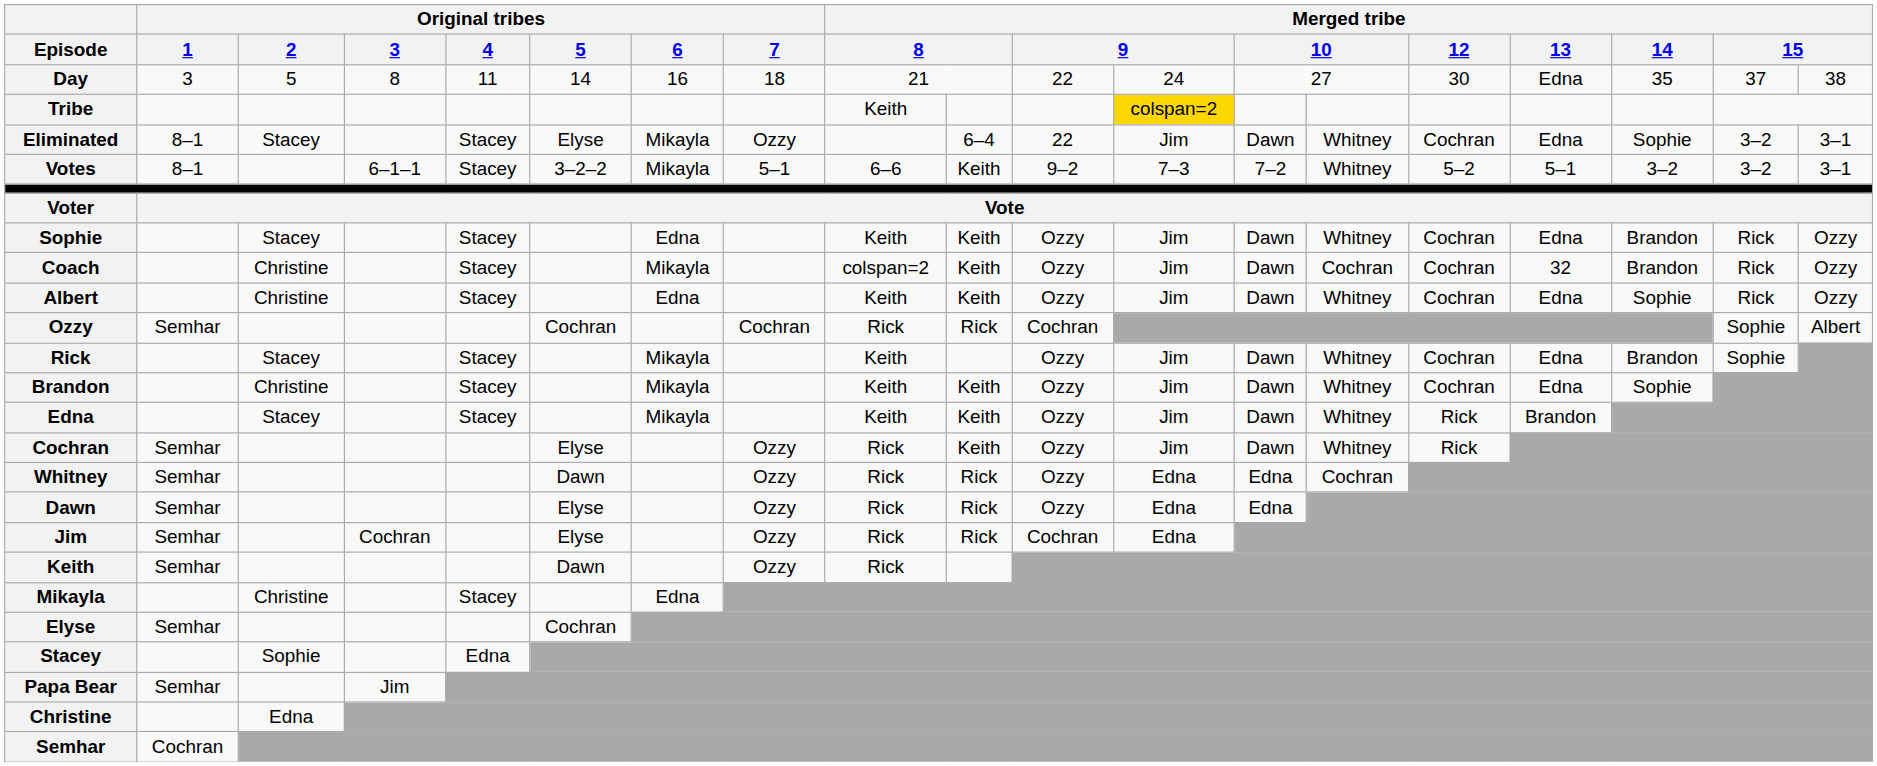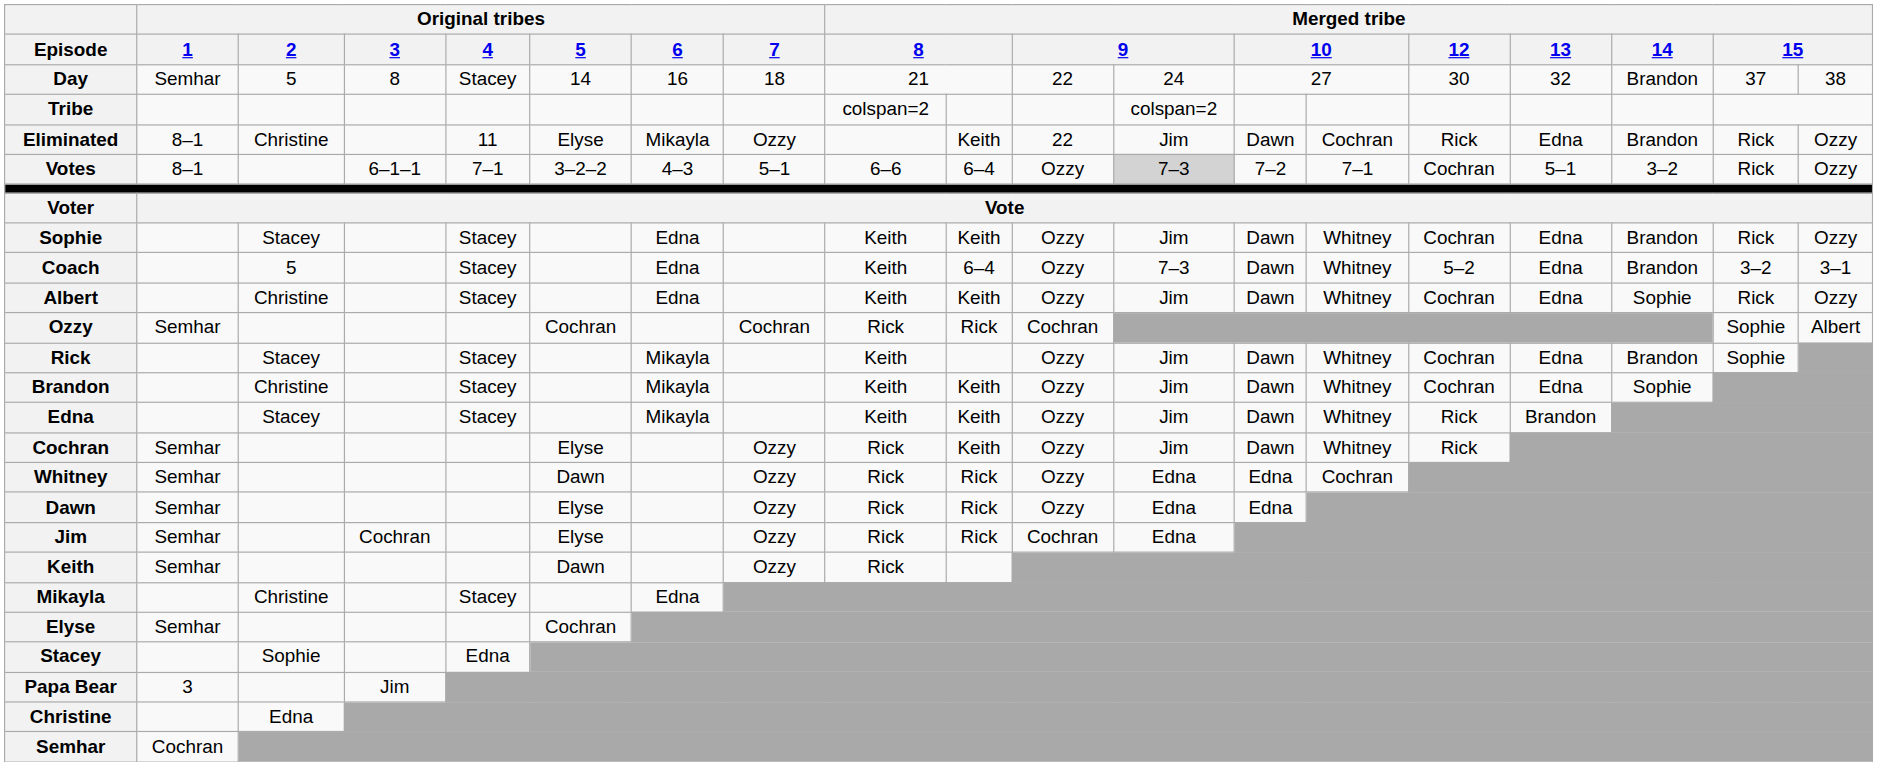(188, 79) 3 -> (188, 79) Semhar
(488, 79) 11 -> (488, 79) Stacey
(1561, 79) Edna -> (1561, 79) 32
(1662, 79) 35 -> (1662, 79) Brandon
(886, 109) Keith -> (886, 109) colspan=2
(1174, 109) gold background -> (1174, 109) no background
(291, 139) Stacey -> (291, 139) Christine
(488, 139) Stacey -> (488, 139) 11
(979, 139) 6–4 -> (979, 139) Keith
(1357, 139) Whitney -> (1357, 139) Cochran
(1459, 139) Cochran -> (1459, 139) Rick
(1662, 139) Sophie -> (1662, 139) Brandon
(1756, 139) 3–2 -> (1756, 139) Rick
(1836, 139) 3–1 -> (1836, 139) Ozzy
(488, 169) Stacey -> (488, 169) 7–1
(678, 169) Mikayla -> (678, 169) 4–3
(979, 169) Keith -> (979, 169) 6–4
(1063, 169) 9–2 -> (1063, 169) Ozzy
(1174, 169) no background -> (1174, 169) lightgrey background
(1357, 169) Whitney -> (1357, 169) 7–1
(1459, 169) 5–2 -> (1459, 169) Cochran
(1756, 169) 3–2 -> (1756, 169) Rick
(1836, 169) 3–1 -> (1836, 169) Ozzy
(291, 267) Christine -> (291, 267) 5
(678, 267) Mikayla -> (678, 267) Edna
(886, 267) colspan=2 -> (886, 267) Keith
(979, 267) Keith -> (979, 267) 6–4
(1174, 267) Jim -> (1174, 267) 7–3
(1357, 267) Cochran -> (1357, 267) Whitney
(1459, 267) Cochran -> (1459, 267) 5–2
(1561, 267) 32 -> (1561, 267) Edna
(1756, 267) Rick -> (1756, 267) 3–2
(1836, 267) Ozzy -> (1836, 267) 3–1
(188, 686) Semhar -> (188, 686) 3
